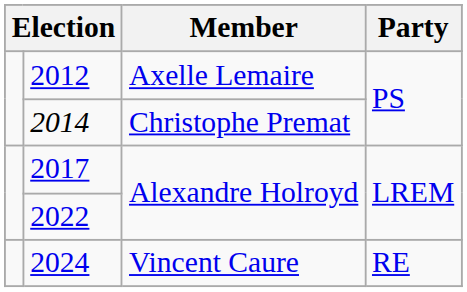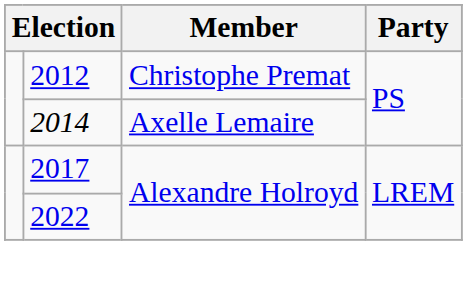(221, 74) Axelle Lemaire -> (240, 74) Christophe Premat
(240, 121) Christophe Premat -> (221, 121) Axelle Lemaire
- row: (60, 262)
